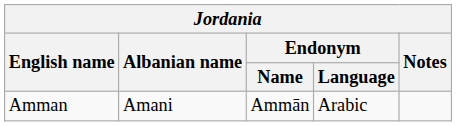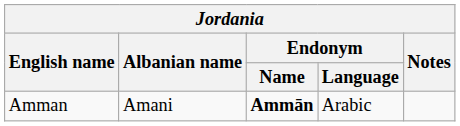(280, 105) normal -> (282, 105) bold
